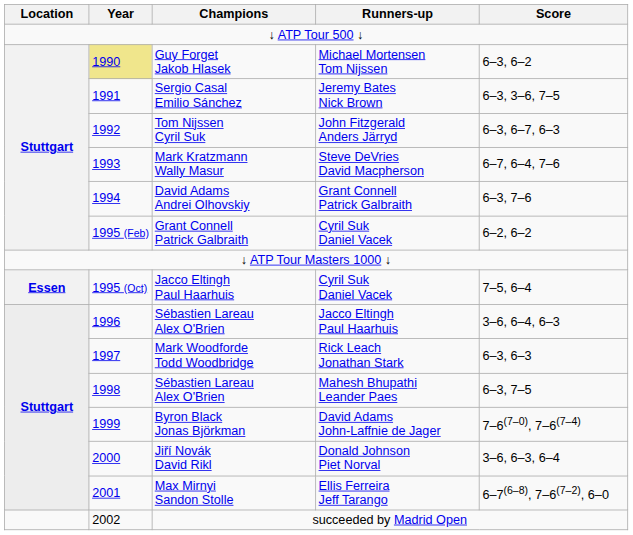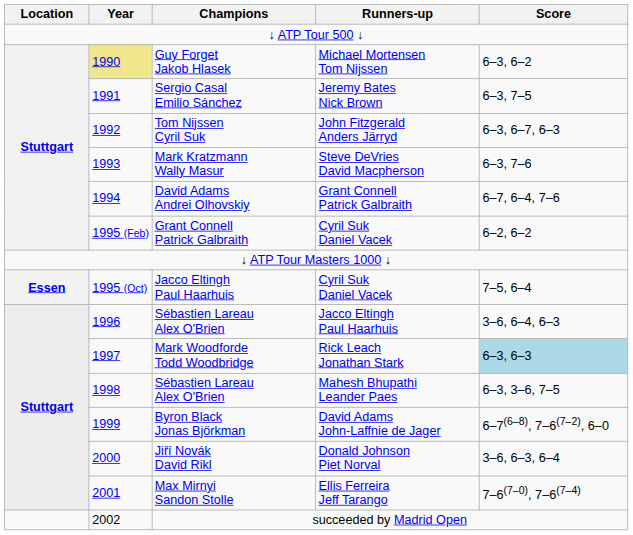(521, 95) 6–3, 3–6, 7–5 -> (507, 95) 6–3, 7–5
(521, 164) 6–7, 6–4, 7–6 -> (507, 164) 6–3, 7–6
(507, 198) 6–3, 7–6 -> (521, 198) 6–7, 6–4, 7–6
(507, 355) no background -> (507, 355) lightblue background
(507, 390) 6–3, 7–5 -> (521, 390) 6–3, 3–6, 7–5
(532, 424) 7–6(7–0), 7–6(7–4) -> (546, 424) 6–7(6–8), 7–6(7–2), 6–0
(546, 492) 6–7(6–8), 7–6(7–2), 6–0 -> (532, 492) 7–6(7–0), 7–6(7–4)
